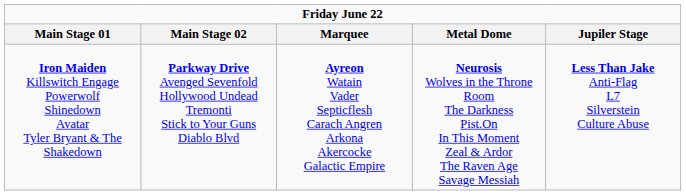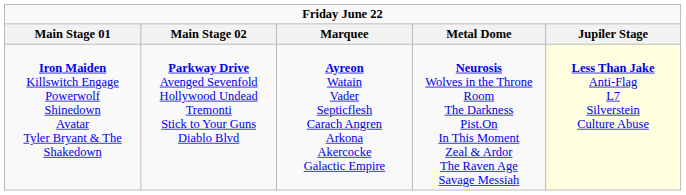(613, 96) no background -> (613, 96) lightyellow background
